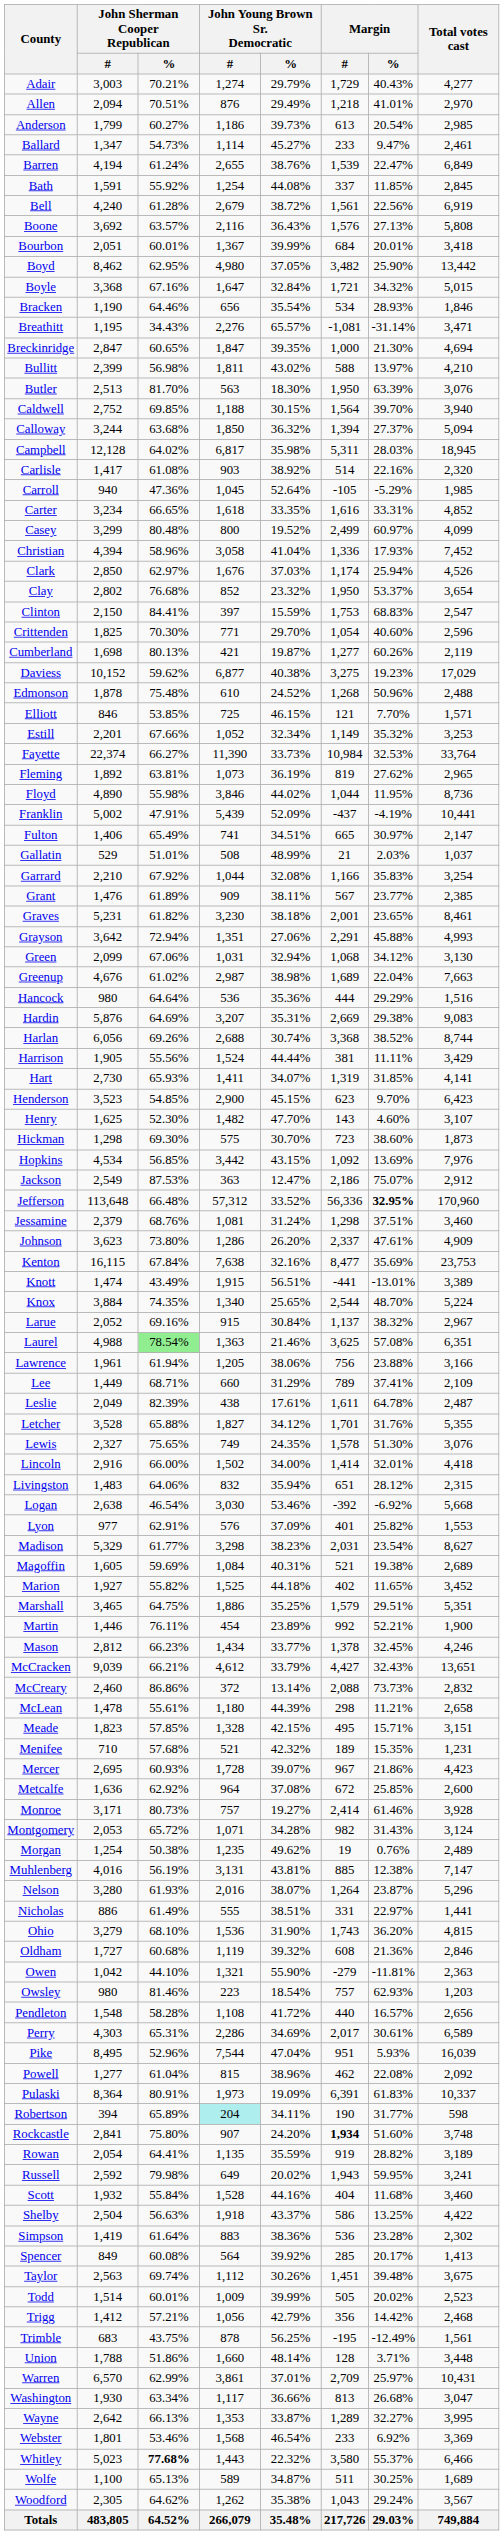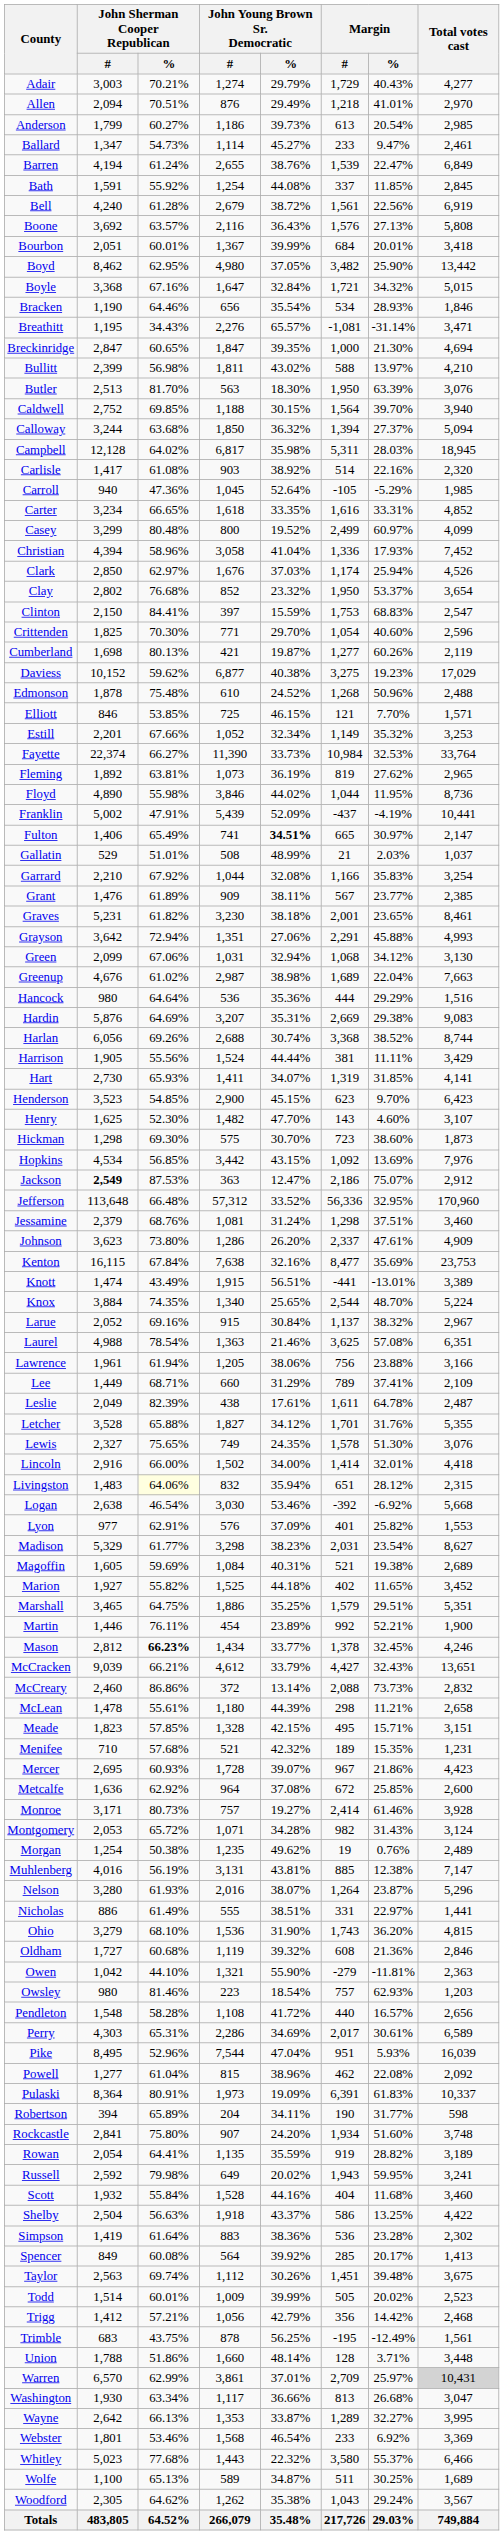(291, 835) normal -> (291, 835) bold
(108, 1180) normal -> (108, 1180) bold
(393, 1200) bold -> (393, 1200) normal
(169, 1342) lightgreen background -> (169, 1342) no background
(169, 1484) no background -> (169, 1484) lightyellow background
(169, 1647) normal -> (169, 1647) bold
(230, 2114) paleturquoise background -> (230, 2114) no background
(345, 2134) bold -> (345, 2134) normal
(458, 2377) no background -> (458, 2377) lightgrey background
(169, 2459) bold -> (169, 2459) normal
